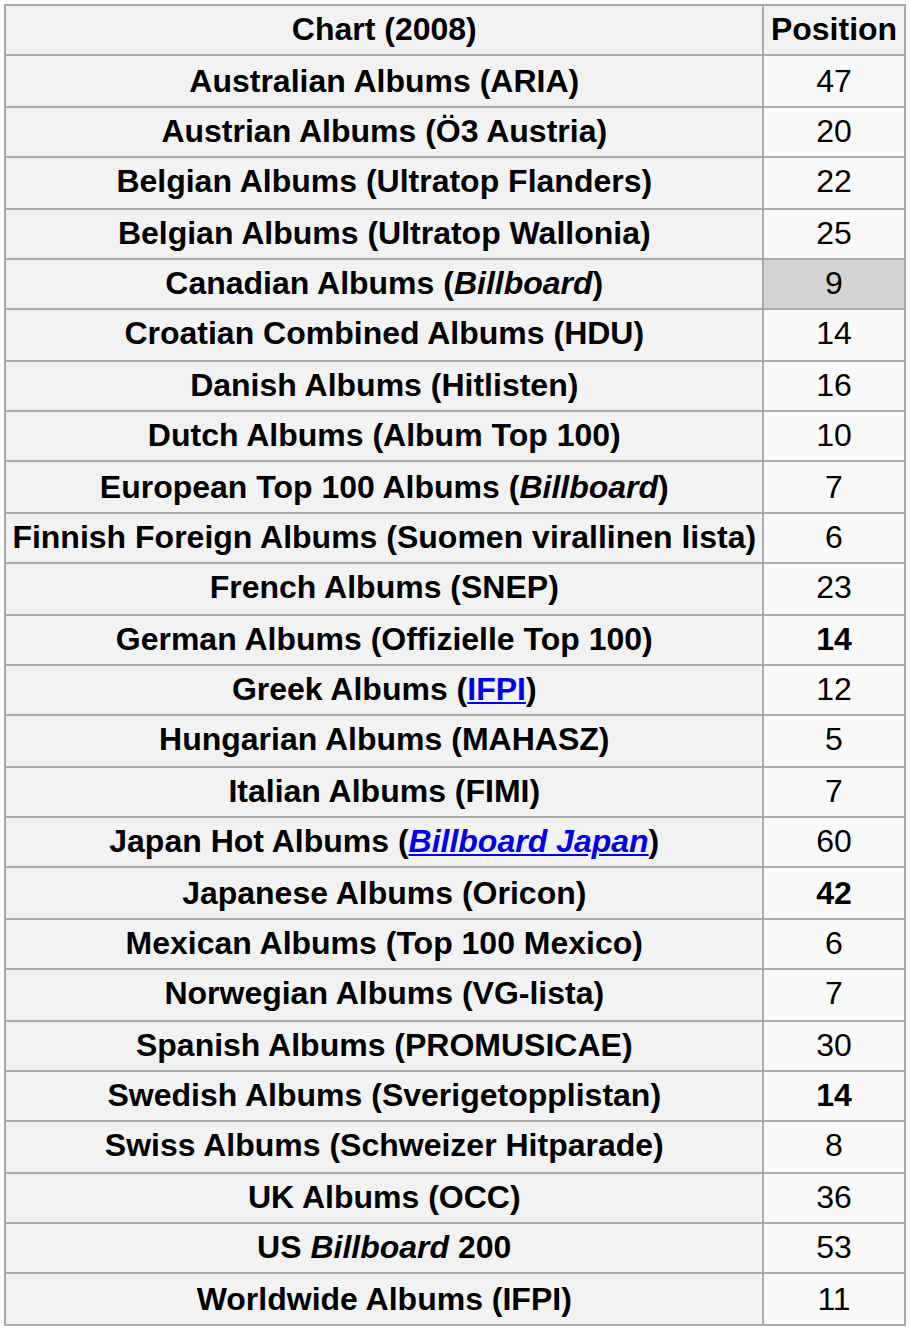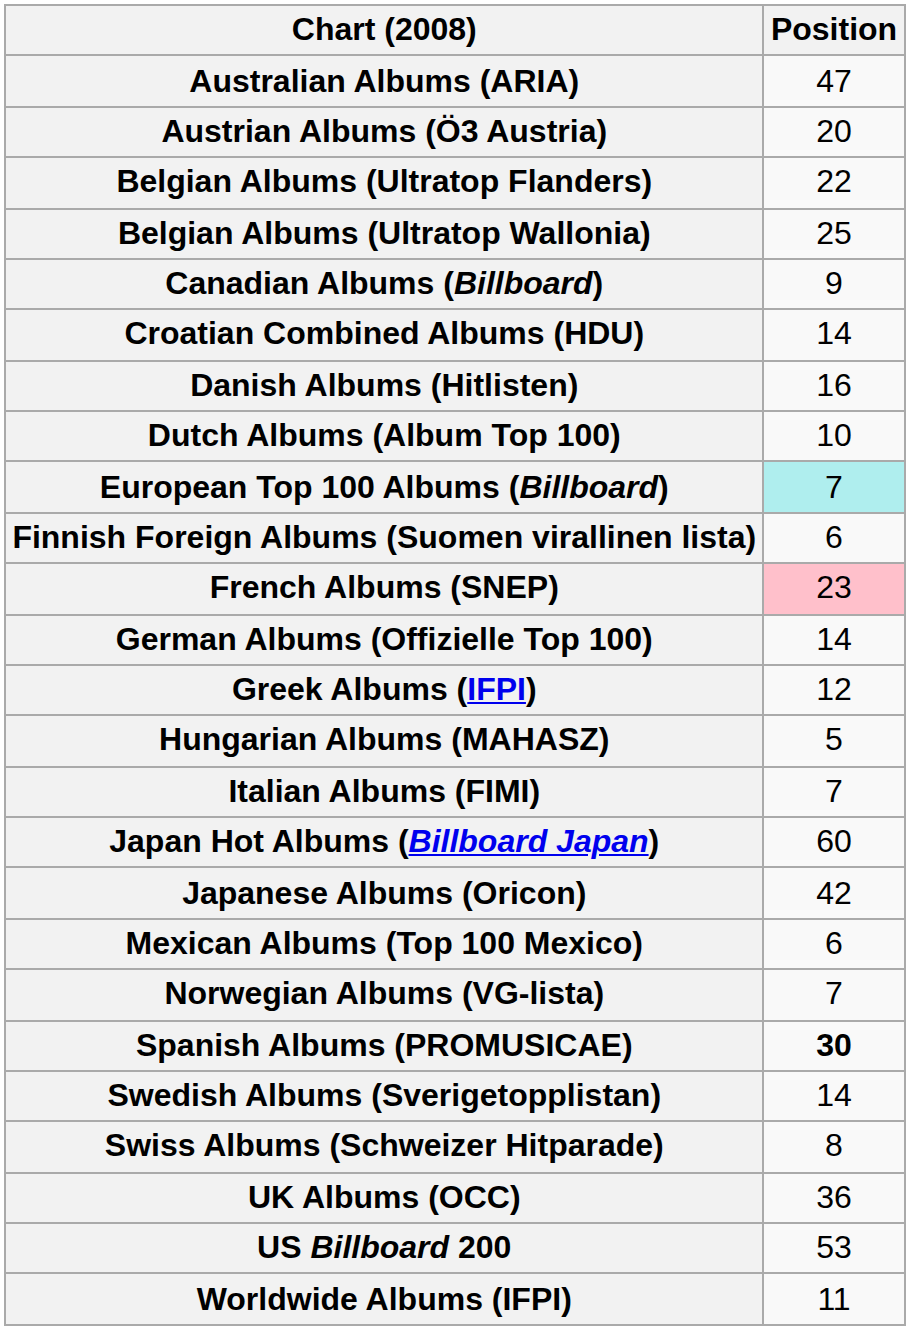(834, 283) lightgrey background -> (834, 283) no background
(834, 486) no background -> (834, 486) paleturquoise background
(834, 588) no background -> (834, 588) pink background
(834, 638) bold -> (834, 638) normal
(834, 892) bold -> (834, 892) normal
(834, 1044) normal -> (834, 1044) bold
(834, 1095) bold -> (834, 1095) normal
